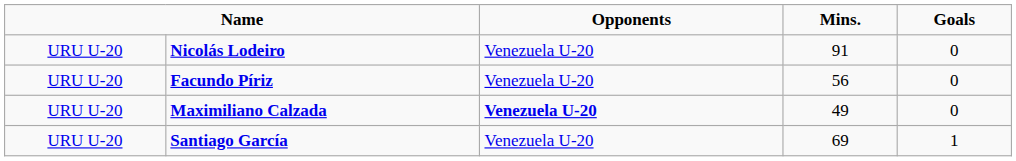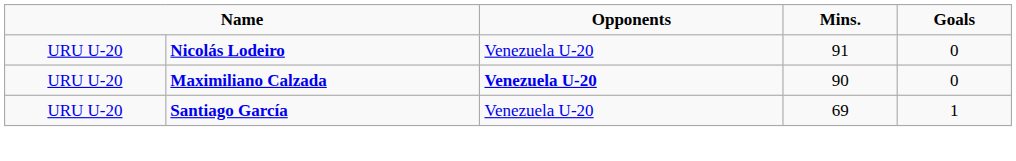- row: (222, 80)
(840, 110) 49 -> (840, 80) 90
